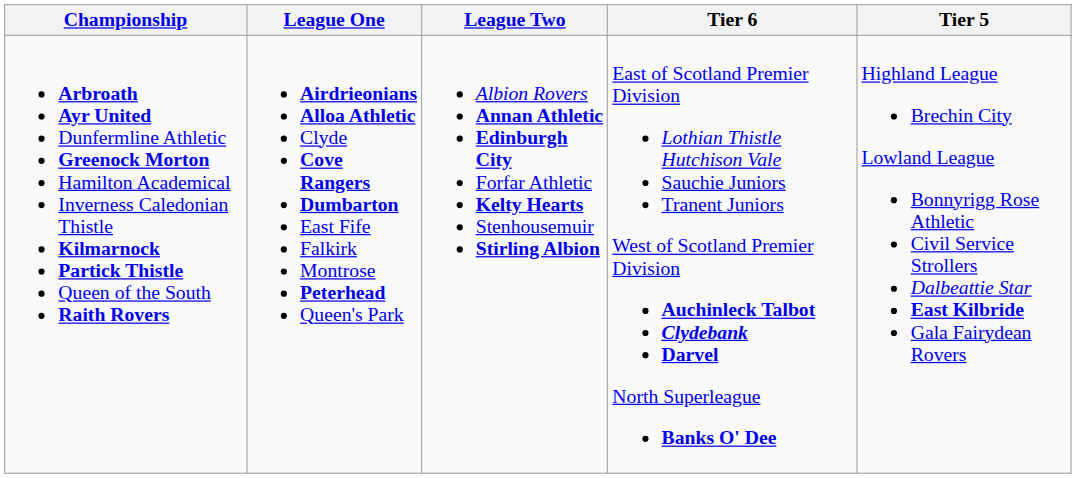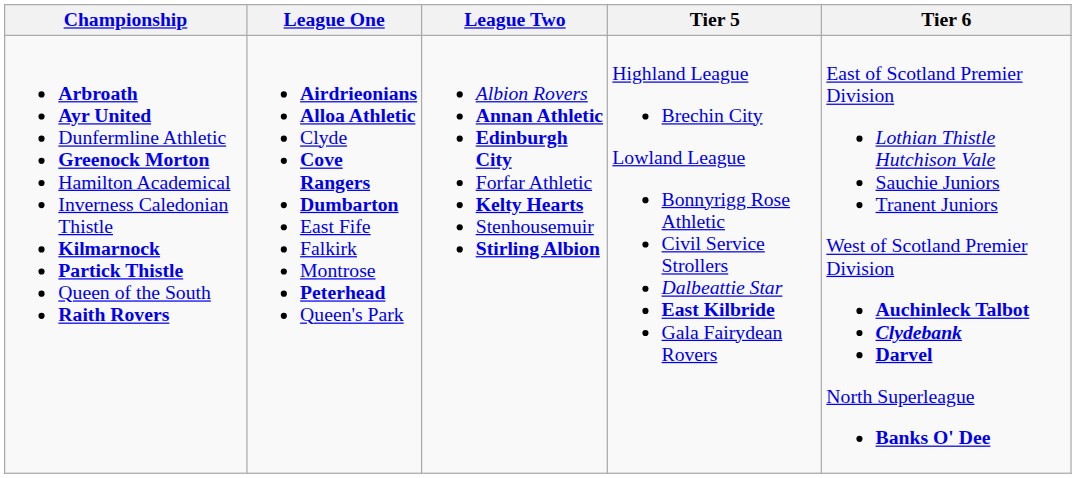columns swapped: (964, 20) <-> (732, 20)
